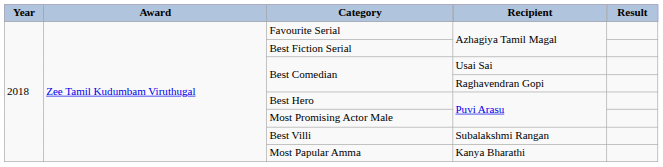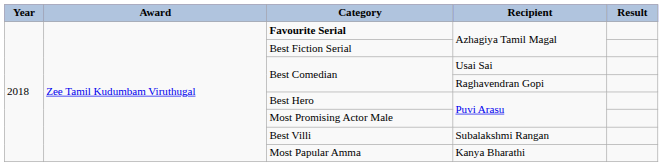(305, 30) normal -> (308, 30) bold
